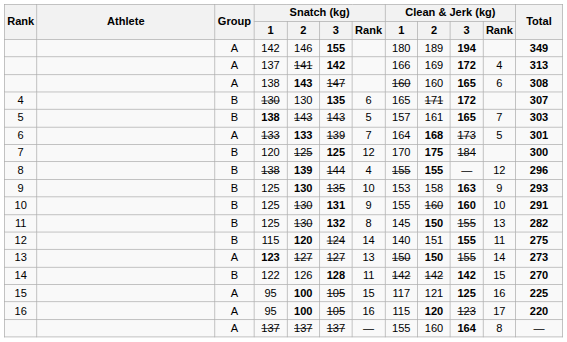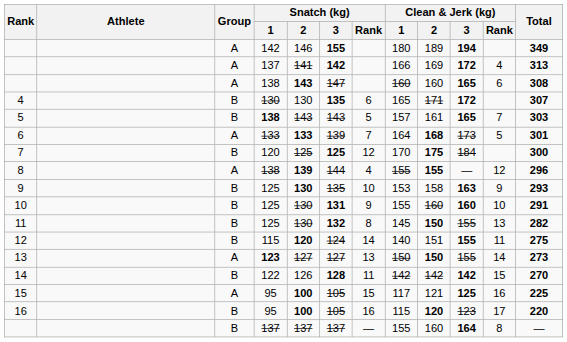(234, 170) B -> (234, 170) A
(234, 310) A -> (234, 310) B
(234, 328) A -> (234, 328) B
